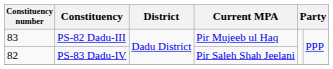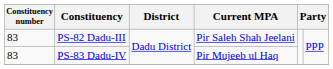(237, 37) Pir Mujeeb ul Haq -> (246, 37) Pir Saleh Shah Jeelani
(12, 55) 82 -> (12, 55) 83
(246, 55) Pir Saleh Shah Jeelani -> (237, 55) Pir Mujeeb ul Haq
